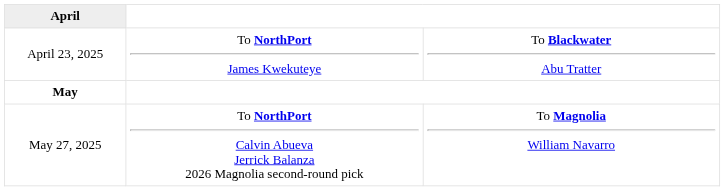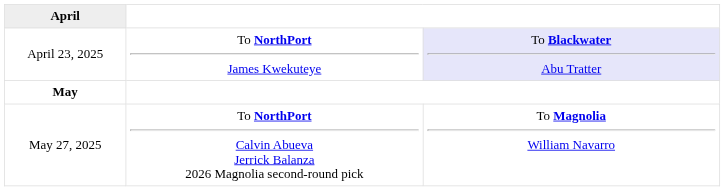(571, 54) no background -> (571, 54) lavender background
